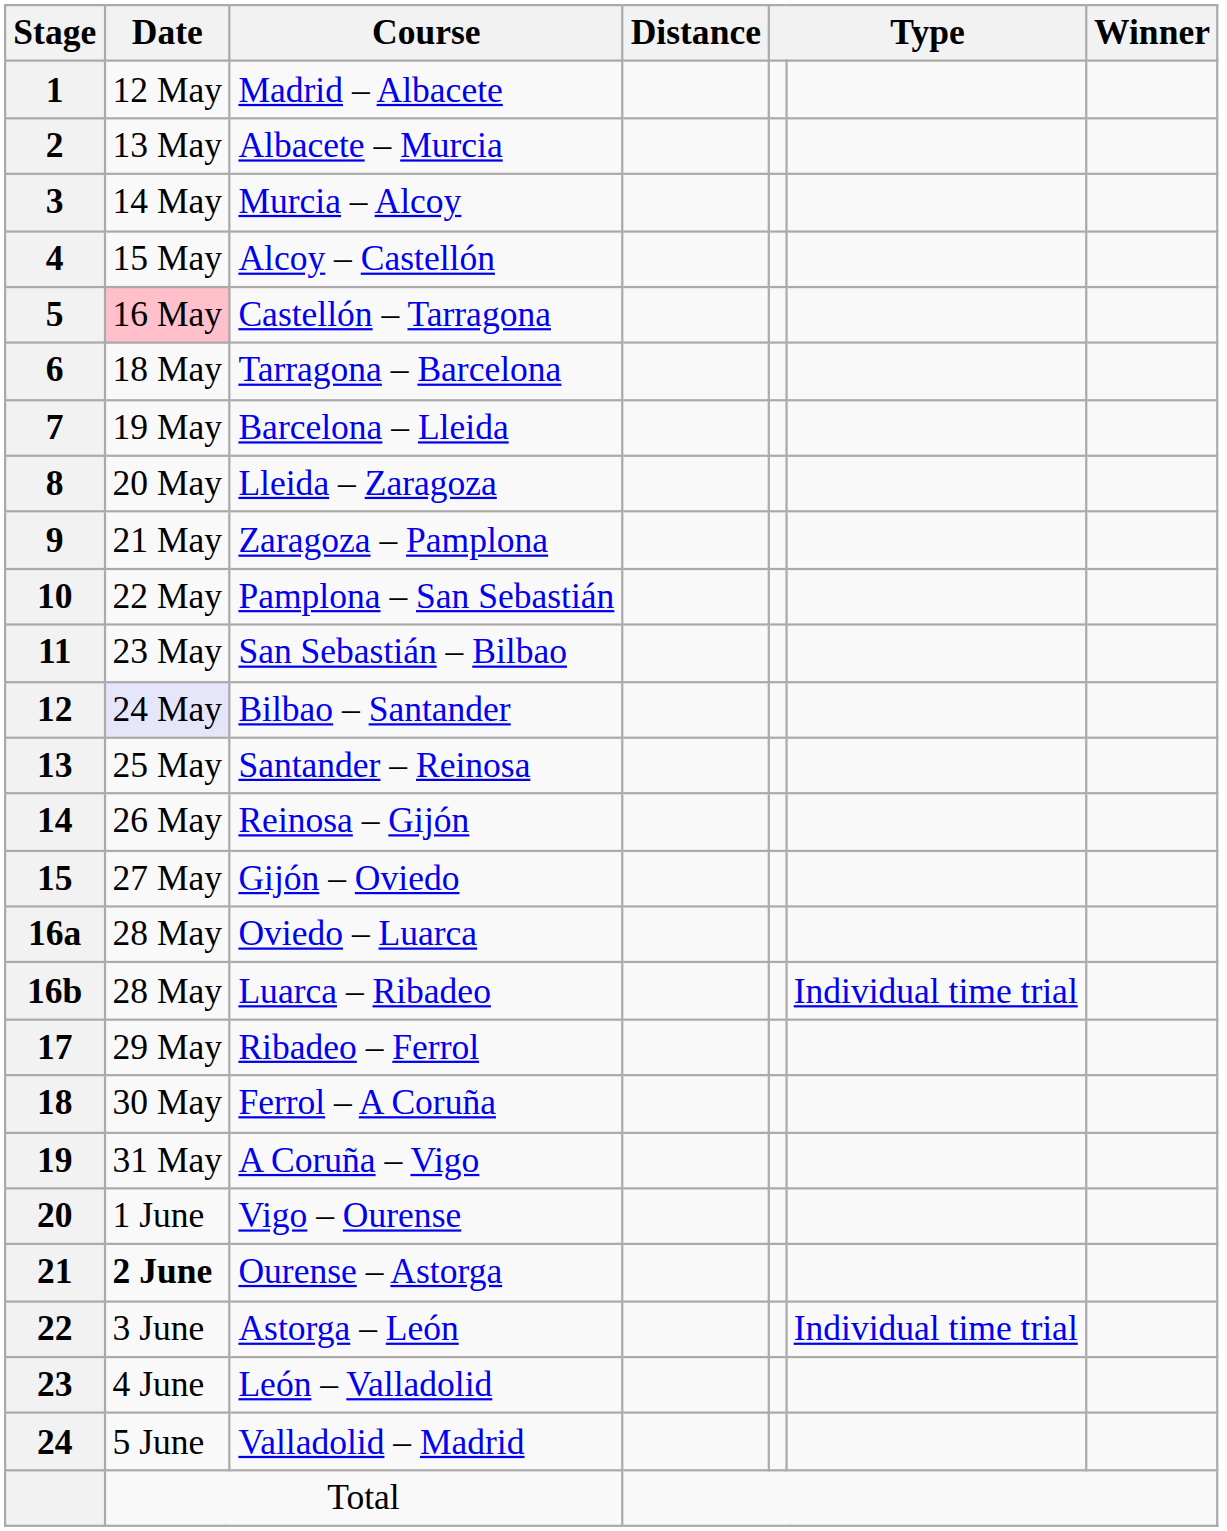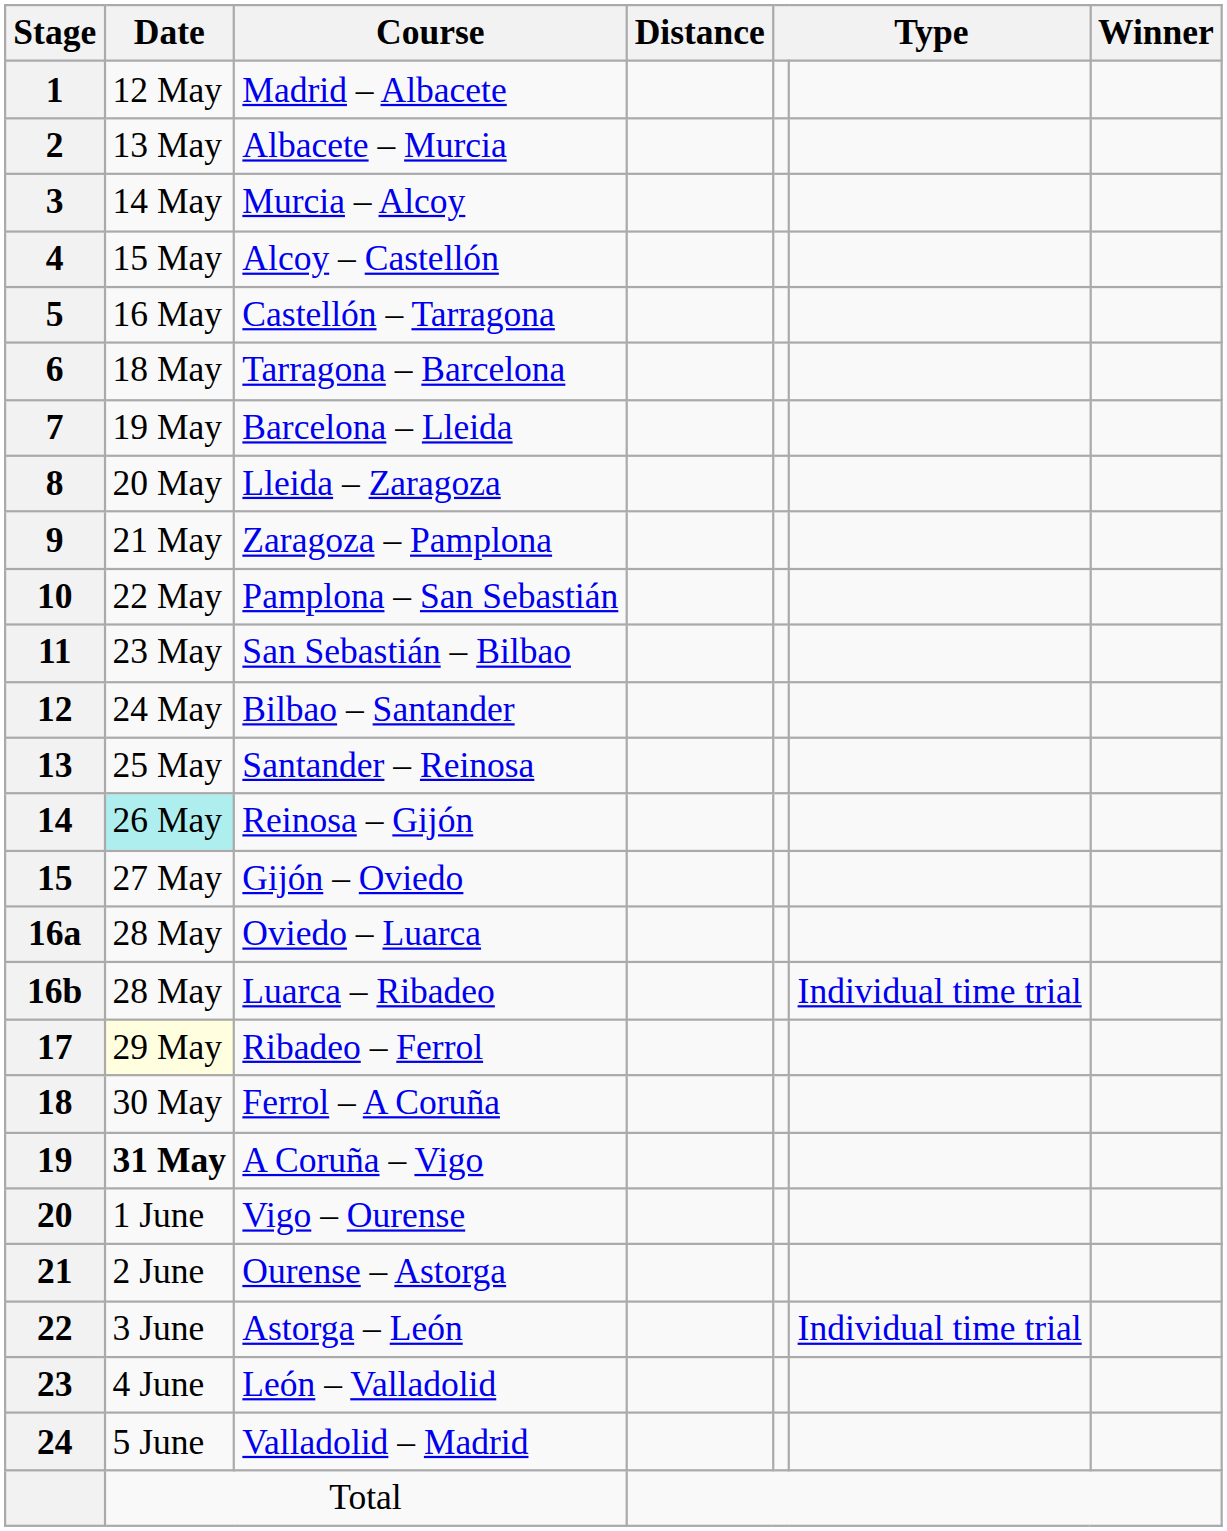(167, 314) pink background -> (167, 314) no background
(167, 708) lavender background -> (167, 708) no background
(167, 821) no background -> (167, 821) paleturquoise background
(167, 1046) no background -> (167, 1046) lightyellow background
(167, 1159) normal -> (169, 1159) bold
(162, 1271) bold -> (158, 1271) normal
